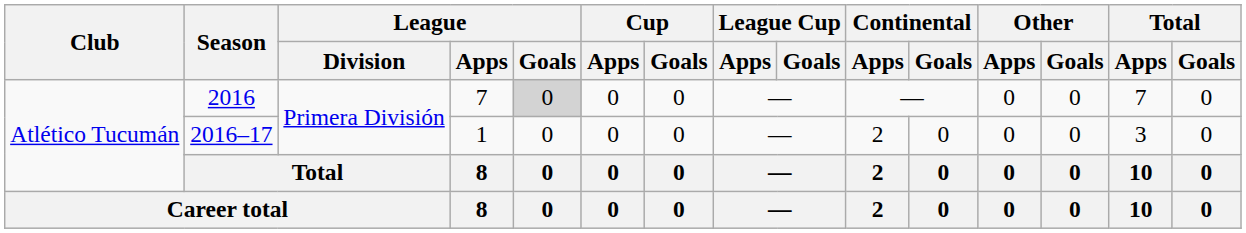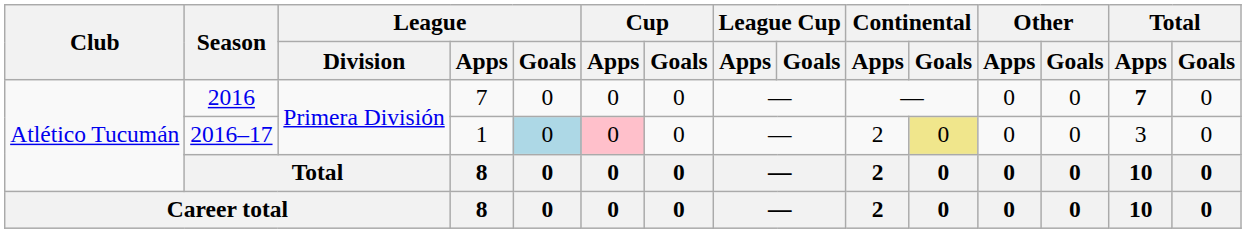(547, 97) lightgrey background -> (547, 97) no background
(1141, 97) normal -> (1141, 97) bold
(547, 135) no background -> (547, 135) lightblue background
(613, 135) no background -> (613, 135) pink background
(943, 135) no background -> (943, 135) khaki background
